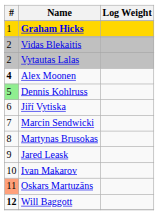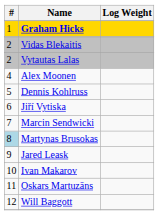(9, 76) bold -> (9, 76) normal
(9, 91) lightgreen background -> (9, 91) no background
(9, 139) no background -> (9, 139) lightblue background
(11, 186) lightsalmon background -> (11, 186) no background
(12, 202) bold -> (12, 202) normal
